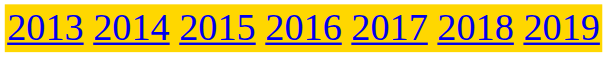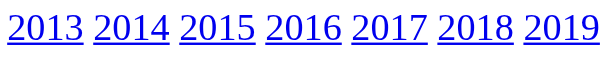(304, 27) gold background -> (304, 27) no background
